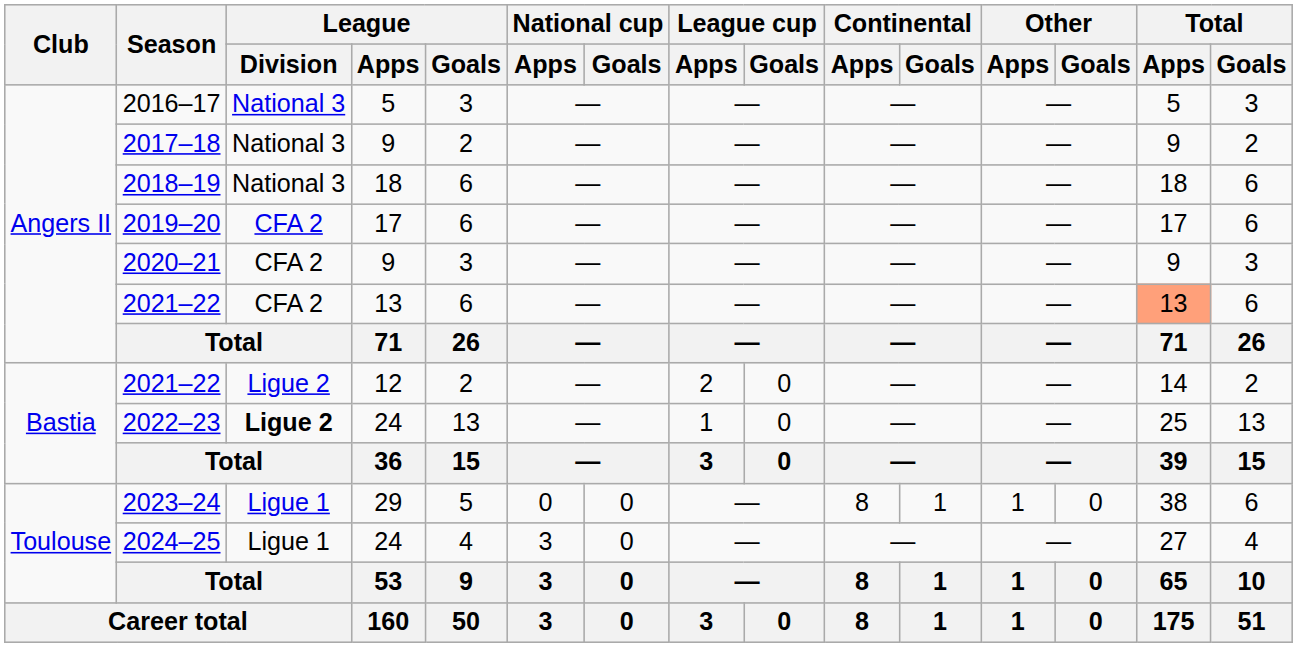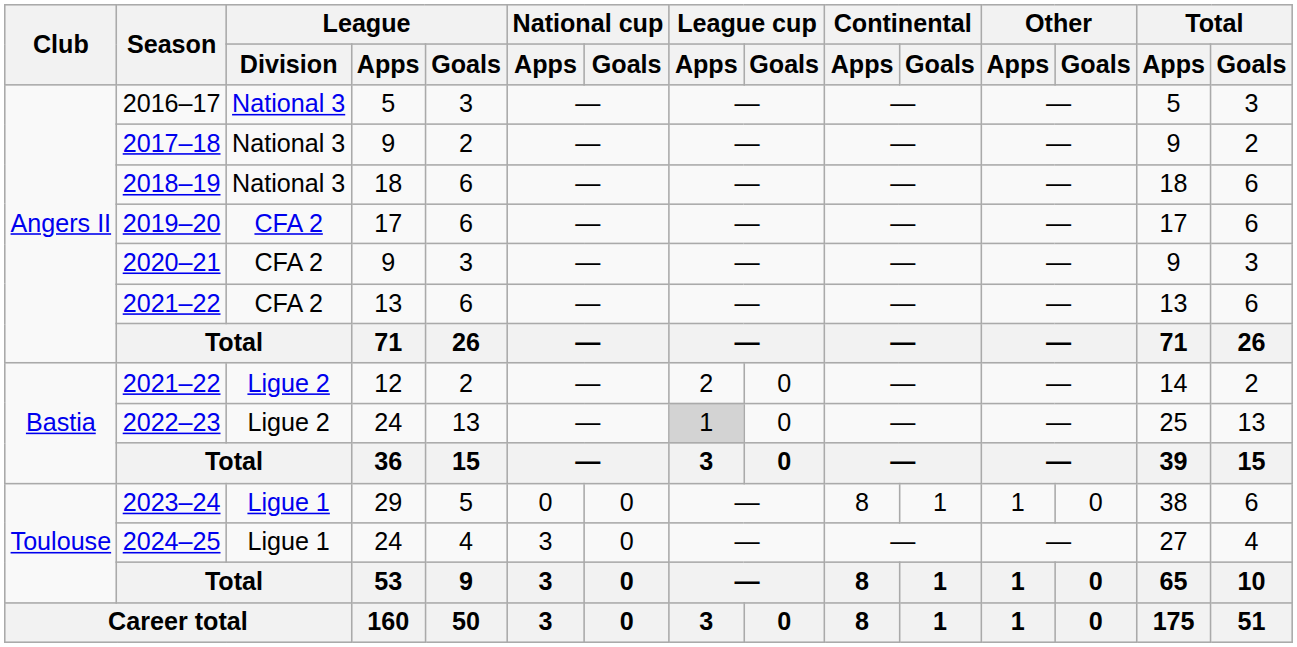(1174, 303) lightsalmon background -> (1174, 303) no background
(289, 422) bold -> (289, 422) normal
(706, 422) no background -> (706, 422) lightgrey background
